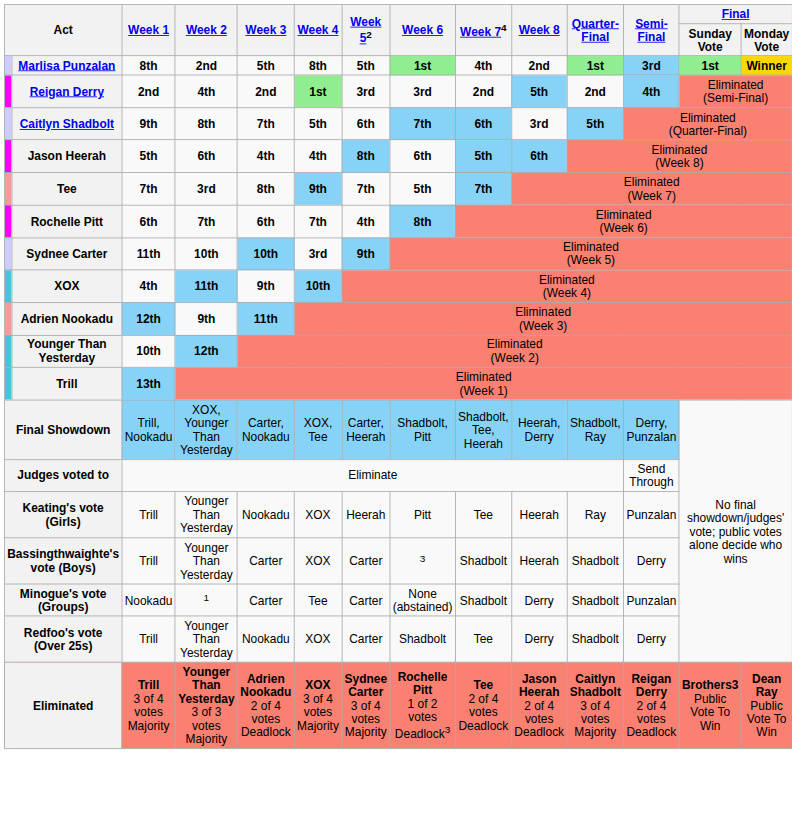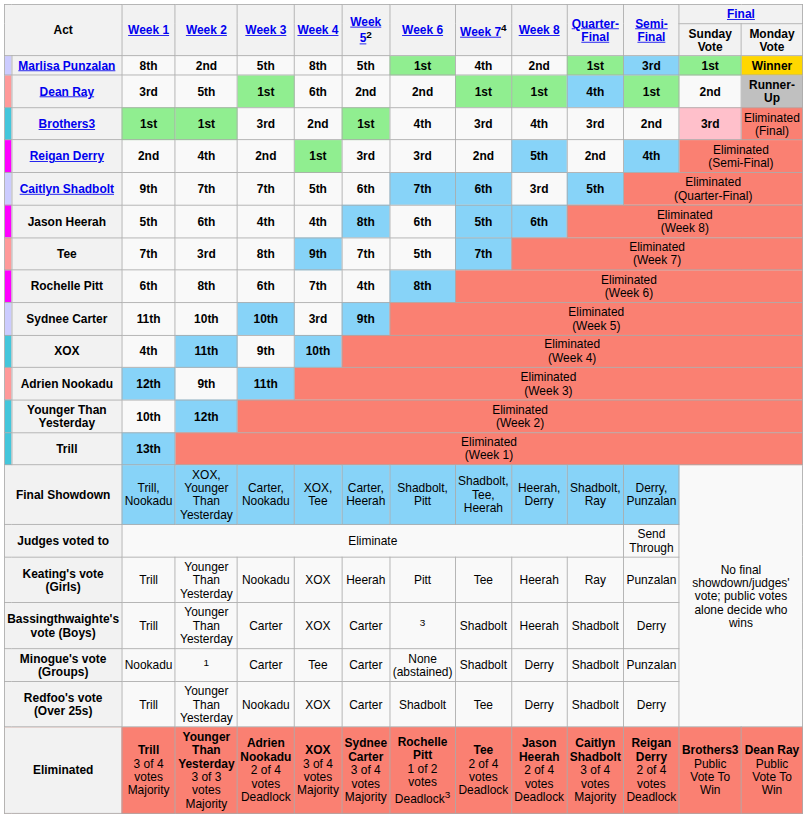+ row: (67, 92)
+ row: (67, 124)
(206, 124) 8th -> (206, 189) 7th
(206, 222) 7th -> (206, 287) 8th
